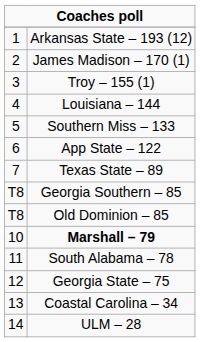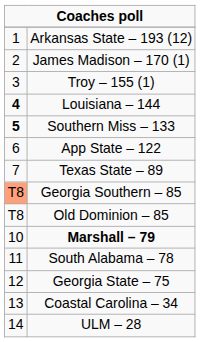(16, 104) normal -> (16, 104) bold
(16, 126) normal -> (16, 126) bold
(16, 193) no background -> (16, 193) lightsalmon background
